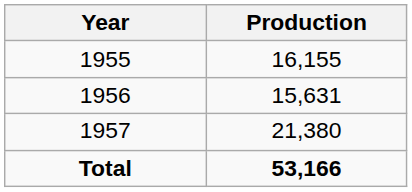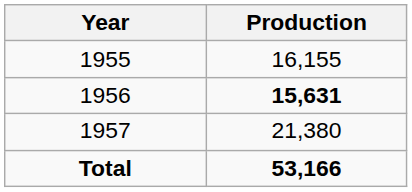(307, 95) normal -> (307, 95) bold
